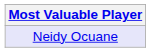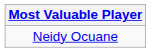(75, 36) lavender background -> (75, 36) no background
